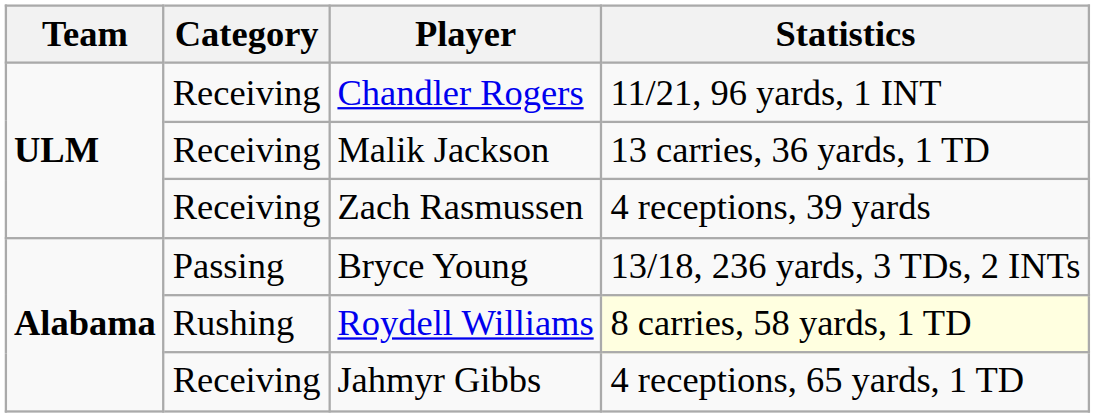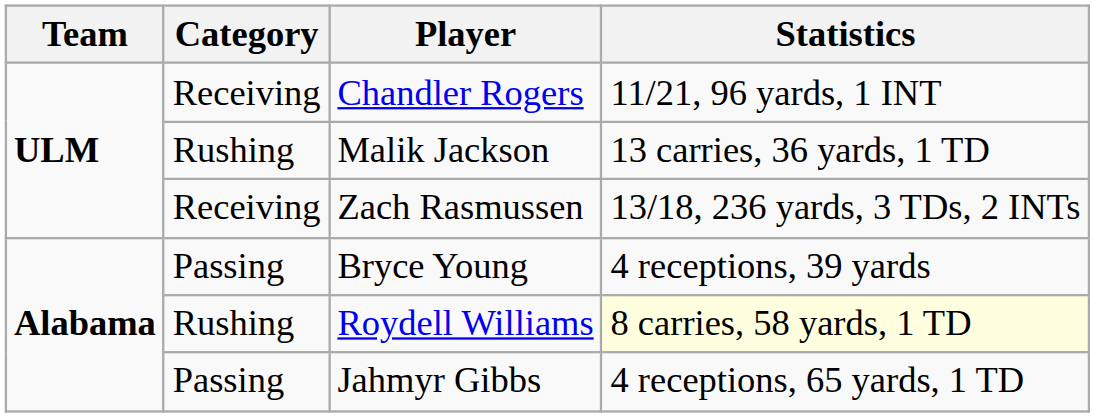(247, 149) Receiving -> (234, 149) Rushing
(771, 207) 4 receptions, 39 yards -> (845, 207) 13/18, 236 yards, 3 TDs, 2 INTs
(845, 265) 13/18, 236 yards, 3 TDs, 2 INTs -> (771, 265) 4 receptions, 39 yards
(247, 381) Receiving -> (228, 381) Passing
